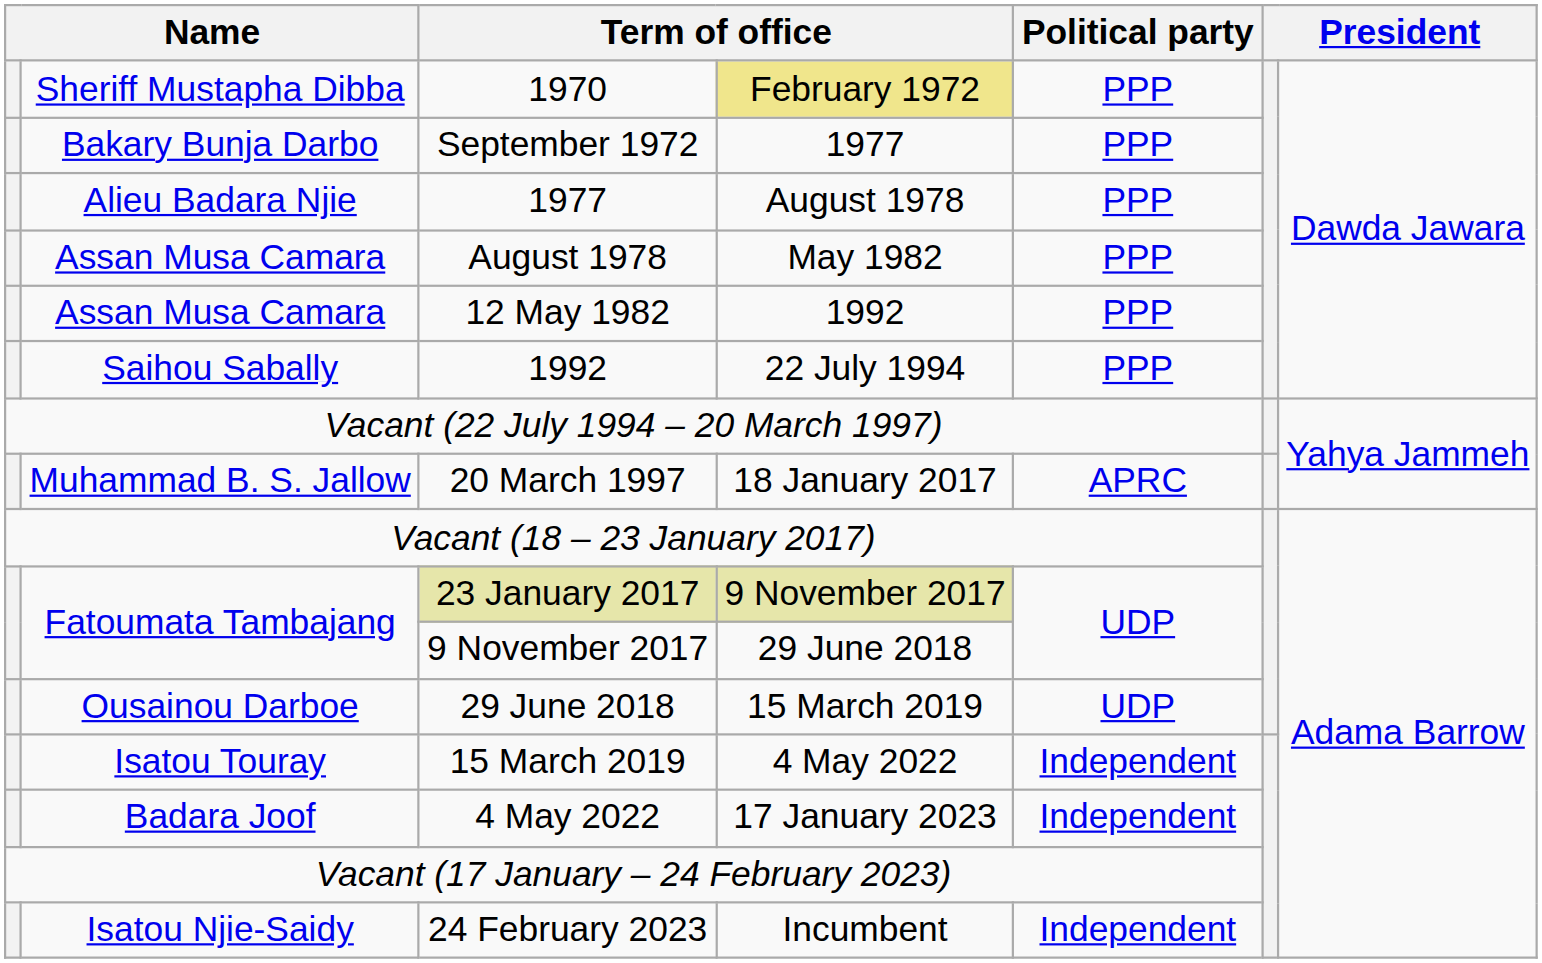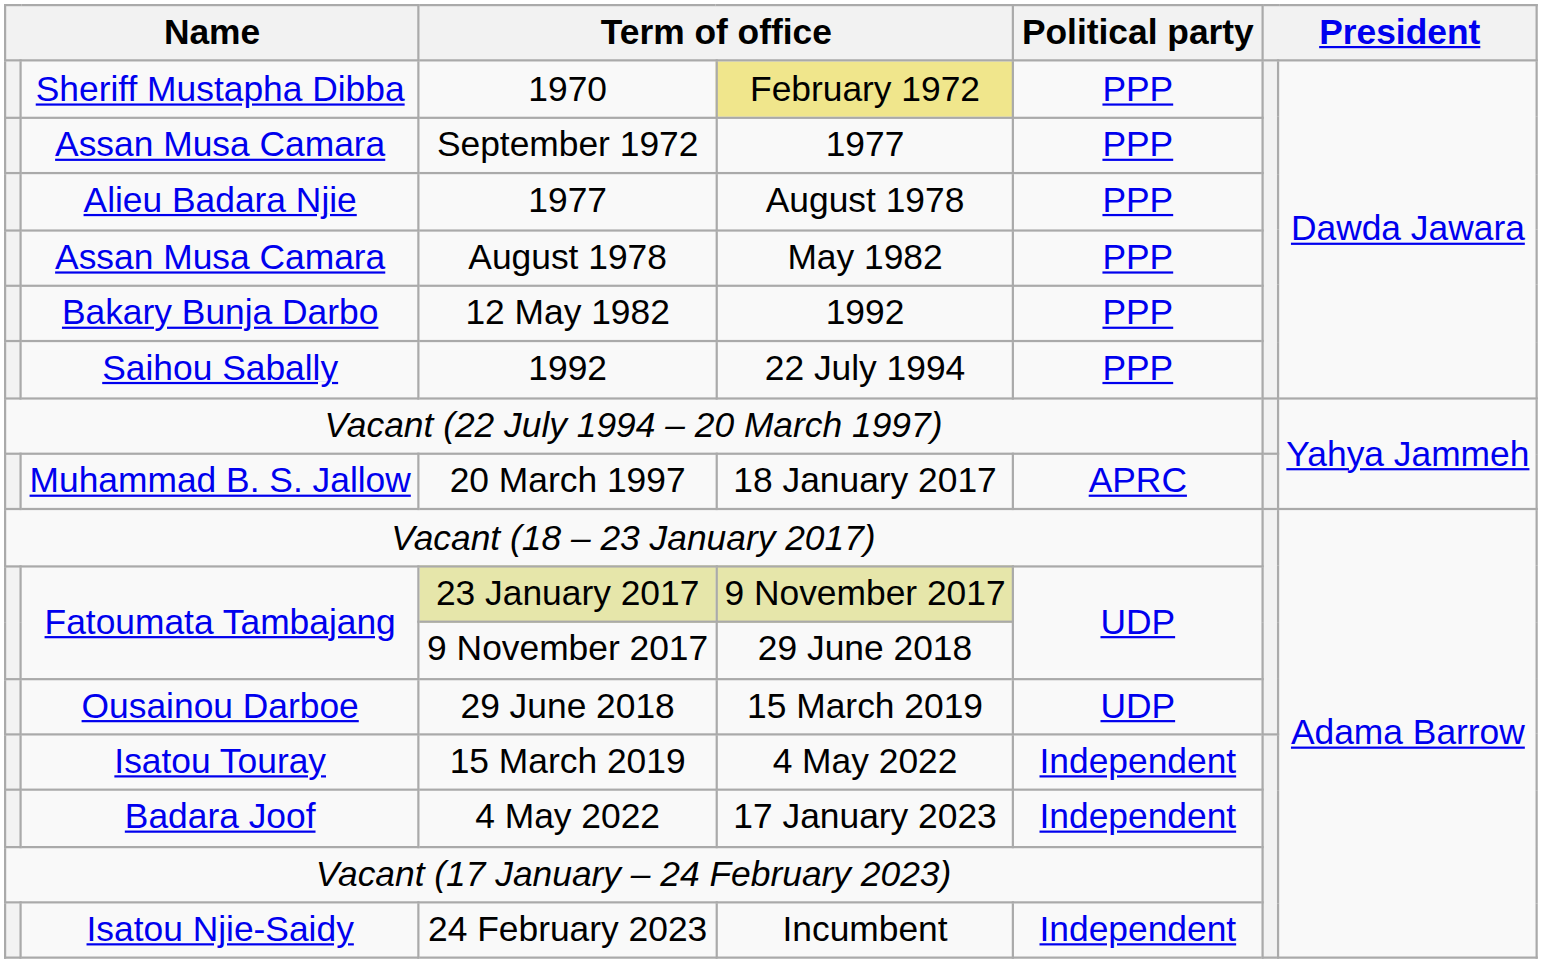(220, 144) Bakary Bunja Darbo -> (220, 144) Assan Musa Camara
(220, 312) Assan Musa Camara -> (220, 312) Bakary Bunja Darbo
